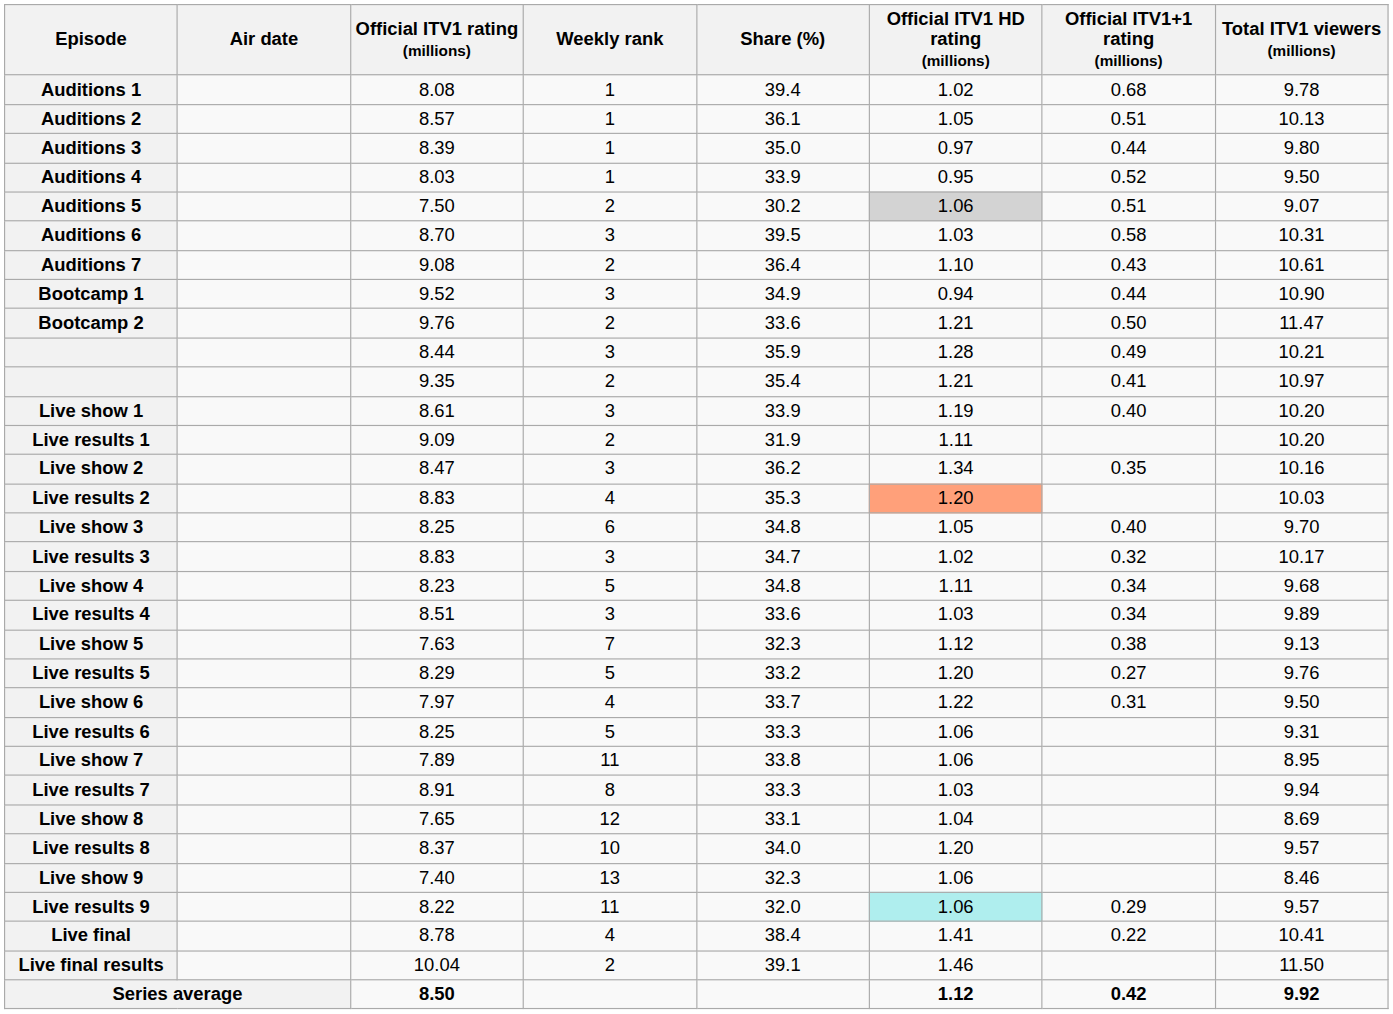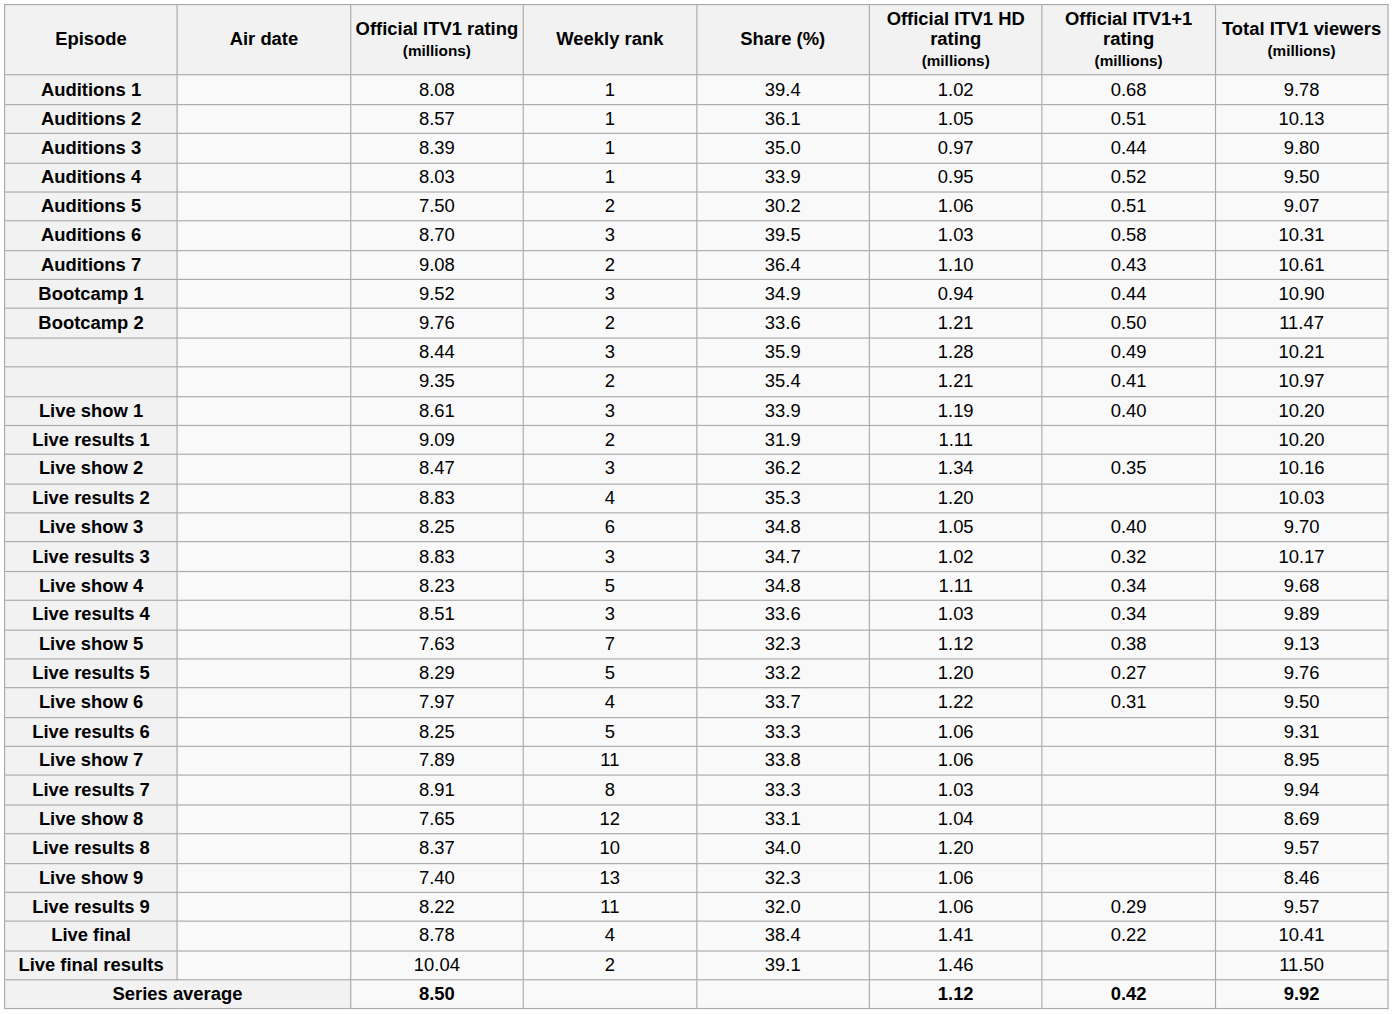(956, 206) lightgrey background -> (956, 206) no background
(956, 498) lightsalmon background -> (956, 498) no background
(956, 906) paleturquoise background -> (956, 906) no background
